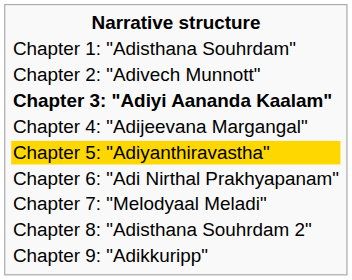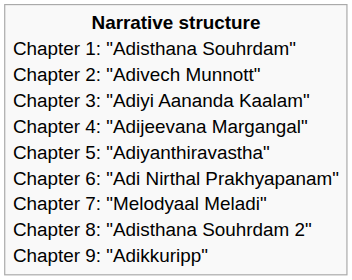(173, 100) bold -> (161, 100) normal
(141, 152) gold background -> (141, 152) no background
